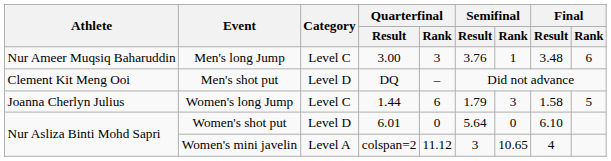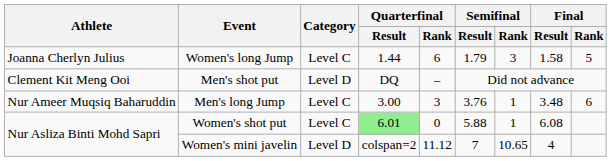rows swapped: (239, 58) <-> (239, 102)
(329, 123) Level D -> (329, 123) Level C
(389, 123) no background -> (389, 123) lightgreen background
(475, 123) 5.64 -> (475, 123) 5.88
(513, 123) 0 -> (513, 123) 1
(551, 123) 6.10 -> (551, 123) 6.08
(329, 145) Level A -> (329, 145) Level D
(475, 145) 3 -> (475, 145) 7
